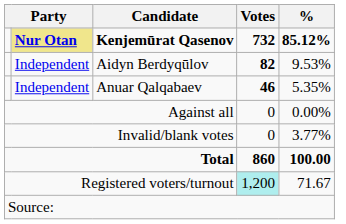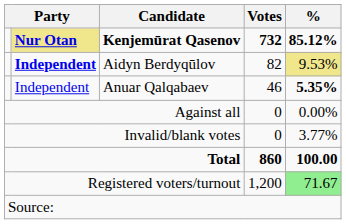(52, 64) normal -> (55, 64) bold
(268, 64) bold -> (274, 64) normal
(311, 64) no background -> (318, 64) khaki background
(268, 87) bold -> (274, 87) normal
(311, 87) normal -> (317, 87) bold
(258, 183) paleturquoise background -> (265, 183) no background
(314, 183) no background -> (321, 183) lightgreen background
